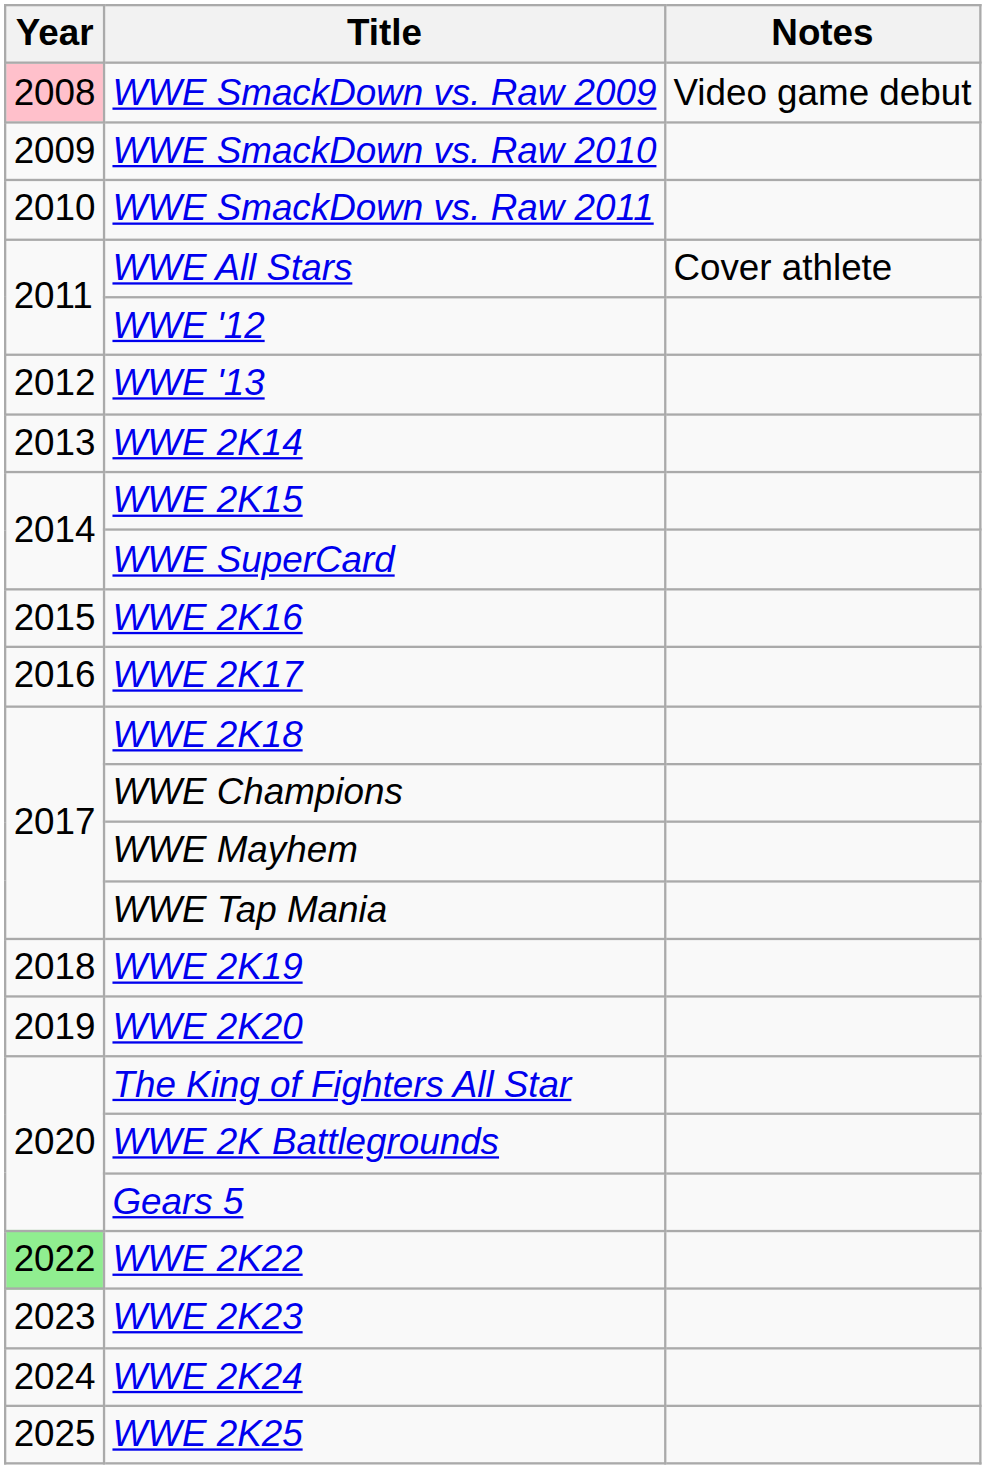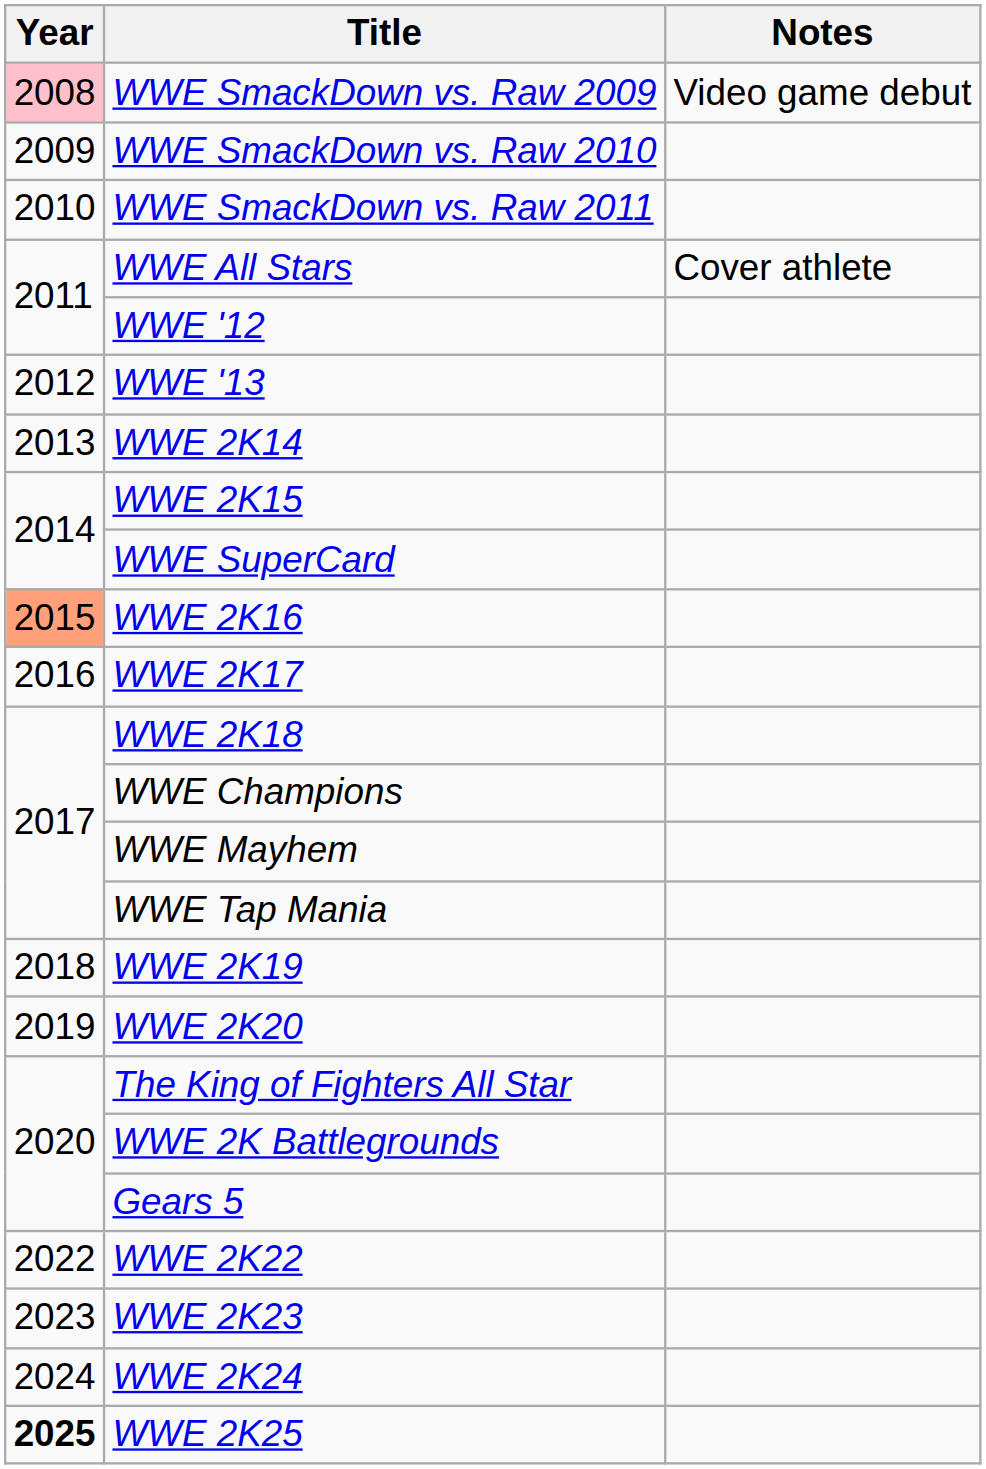(55, 617) no background -> (55, 617) lightsalmon background
(55, 1259) lightgreen background -> (55, 1259) no background
(55, 1434) normal -> (55, 1434) bold
